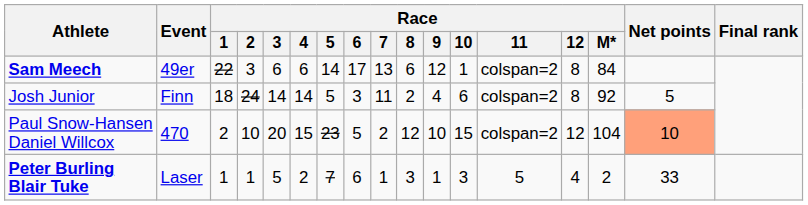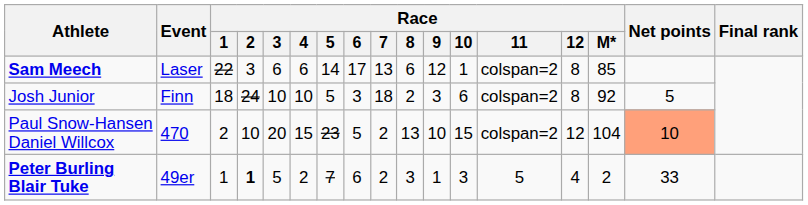(177, 70) 49er -> (182, 70) Laser
(607, 70) 84 -> (607, 70) 85
(277, 97) 14 -> (277, 97) 10
(304, 97) 14 -> (304, 97) 10
(384, 97) 11 -> (384, 97) 18
(437, 97) 4 -> (437, 97) 3
(410, 133) 12 -> (410, 133) 13
(182, 178) Laser -> (177, 178) 49er
(250, 178) normal -> (250, 178) bold
(384, 178) 1 -> (384, 178) 2
